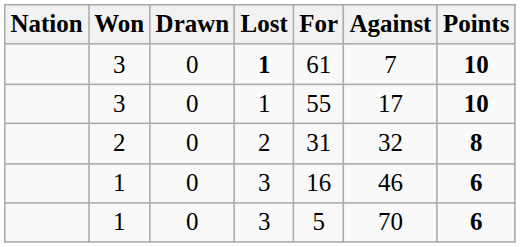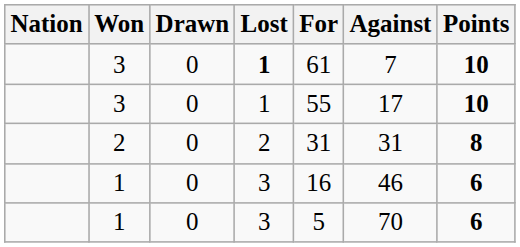(390, 143) 32 -> (390, 143) 31
